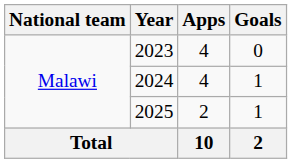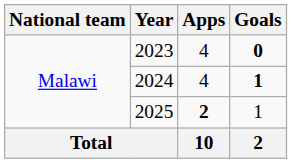(258, 50) normal -> (258, 50) bold
(258, 81) normal -> (258, 81) bold
(204, 111) normal -> (204, 111) bold
